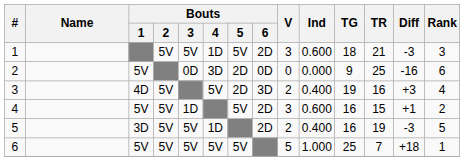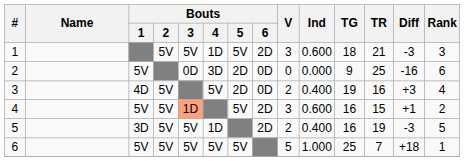(265, 90) 3D -> (265, 90) 0D
(190, 109) no background -> (190, 109) lightsalmon background
